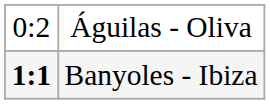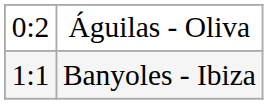(31, 74) bold -> (31, 74) normal
